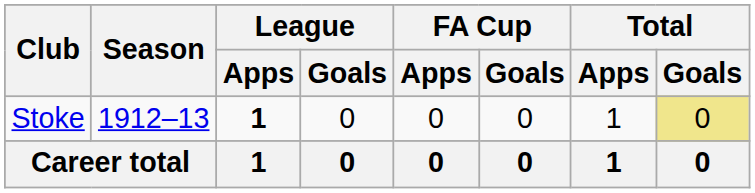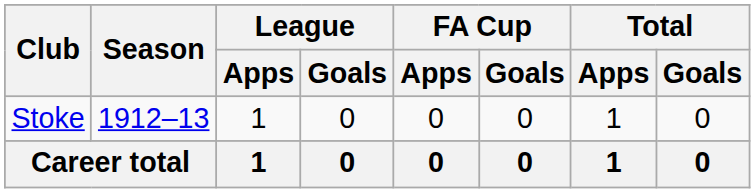(258, 118) bold -> (258, 118) normal
(702, 118) khaki background -> (702, 118) no background
